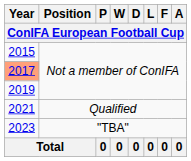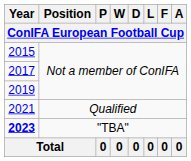(22, 71) lightsalmon background -> (22, 71) no background
(22, 128) normal -> (22, 128) bold
